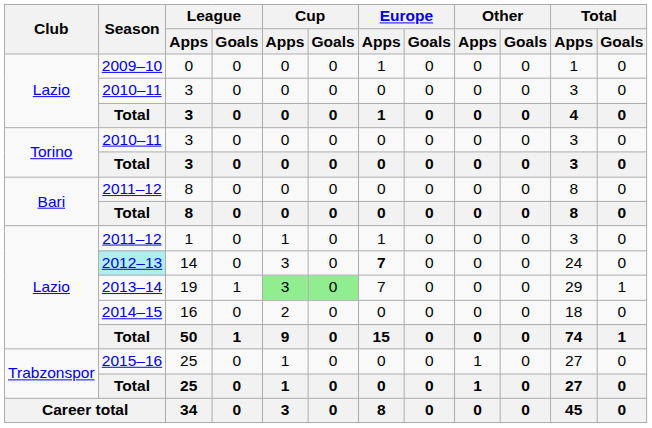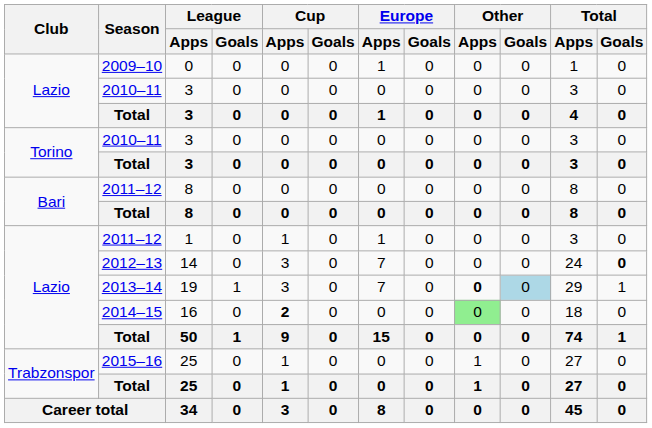(132, 262) paleturquoise background -> (132, 262) no background
(381, 262) bold -> (381, 262) normal
(622, 262) normal -> (622, 262) bold
(285, 287) lightgreen background -> (285, 287) no background
(333, 287) lightgreen background -> (333, 287) no background
(477, 287) normal -> (477, 287) bold
(526, 287) no background -> (526, 287) lightblue background
(285, 312) normal -> (285, 312) bold
(477, 312) no background -> (477, 312) lightgreen background
